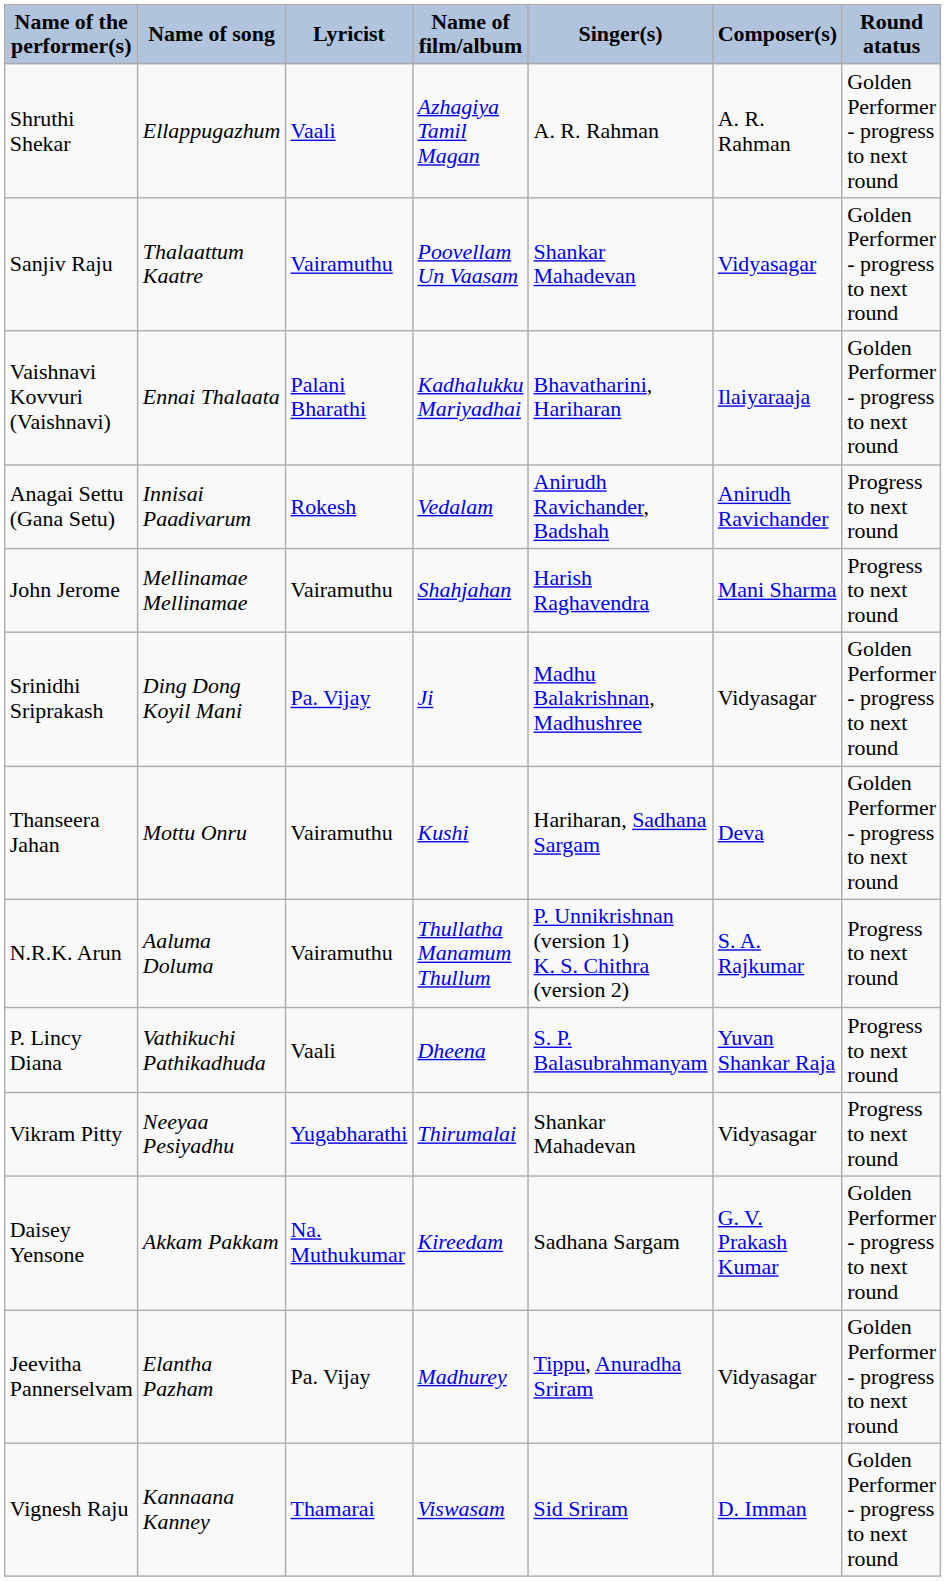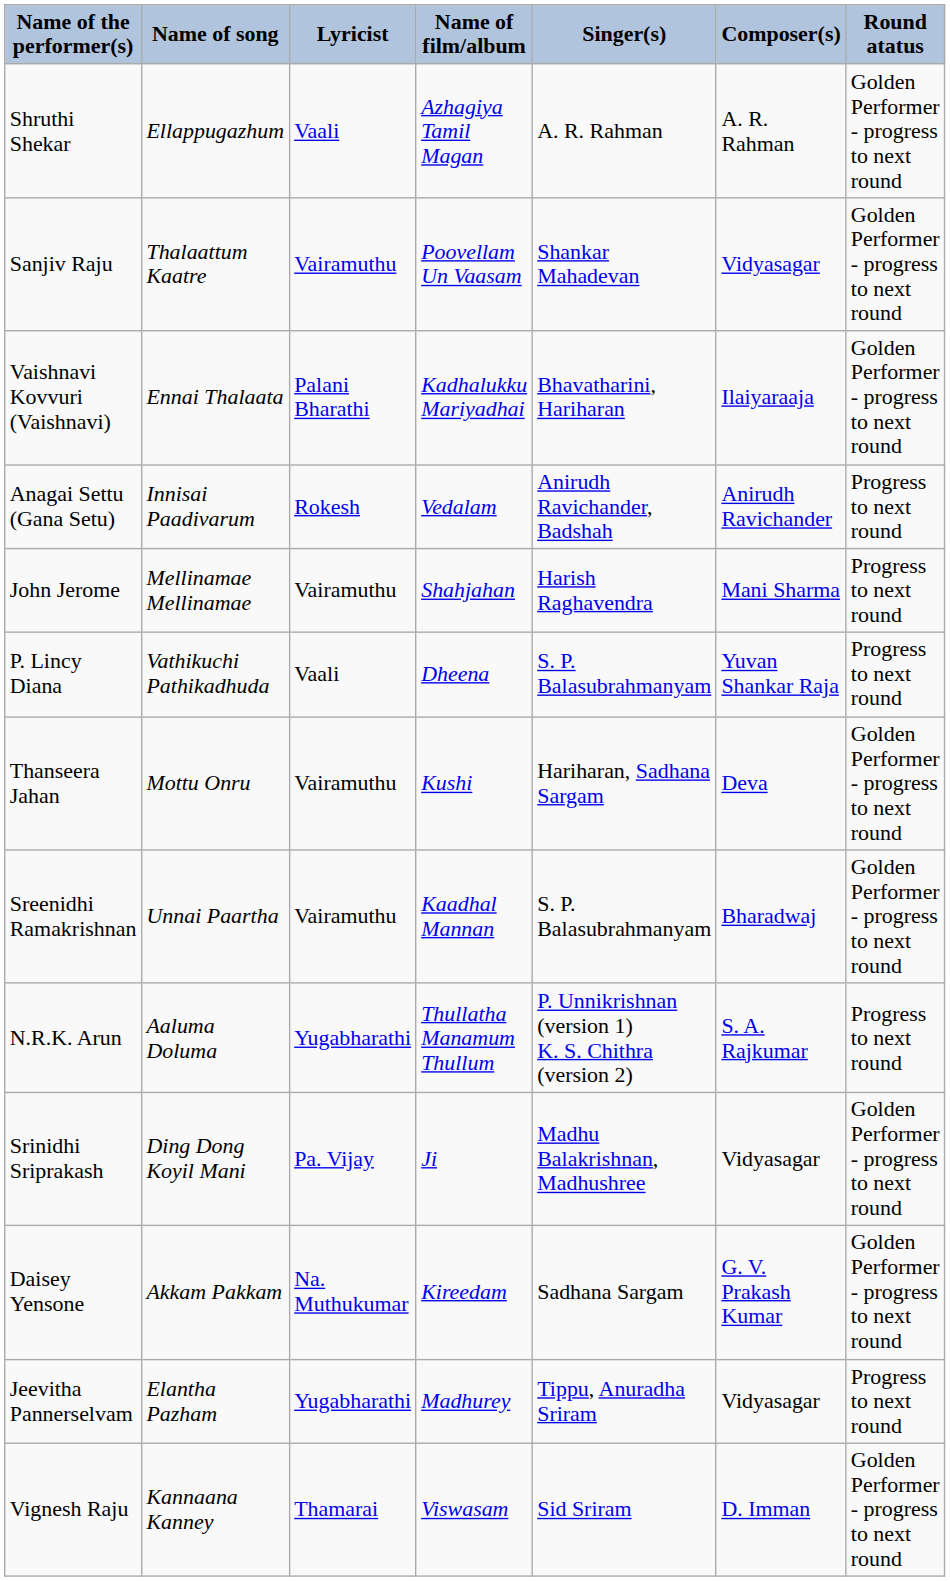rows swapped: (46, 1049) <-> (57, 699)
+ row: (73, 916)
(342, 953) Vairamuthu -> (353, 1037) Yugabharathi
- row: (66, 1133)
(330, 1376) Pa. Vijay -> (353, 1400) Yugabharathi
(892, 1376) Golden Performer - progress to next round -> (889, 1400) Progress to next round
